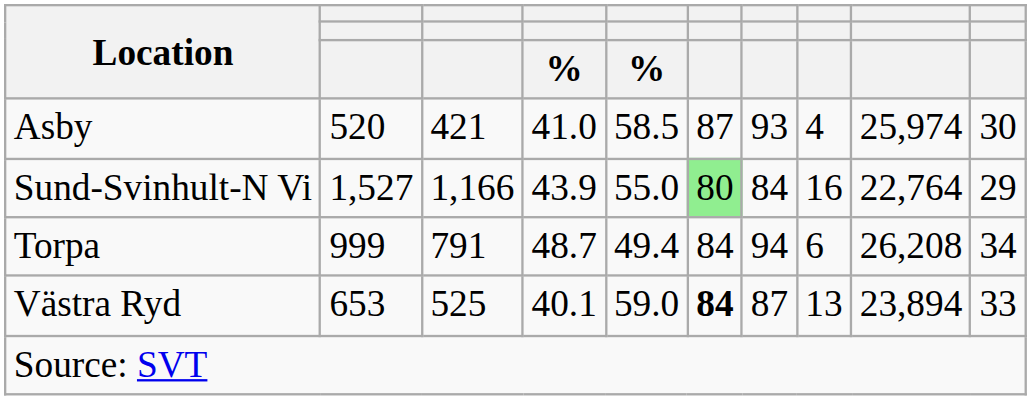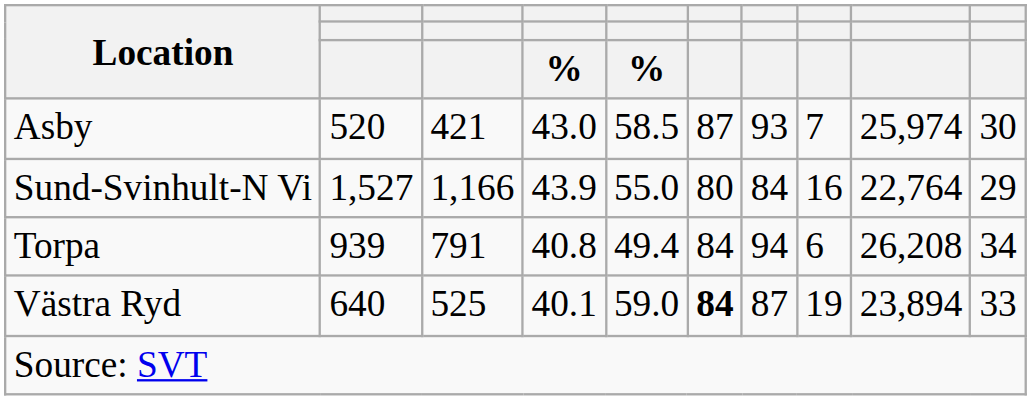(564, 127) 41.0 -> (564, 127) 43.0
(815, 127) 4 -> (815, 127) 7
(715, 186) lightgreen background -> (715, 186) no background
(357, 245) 999 -> (357, 245) 939
(564, 245) 48.7 -> (564, 245) 40.8
(357, 304) 653 -> (357, 304) 640
(824, 304) 13 -> (824, 304) 19
